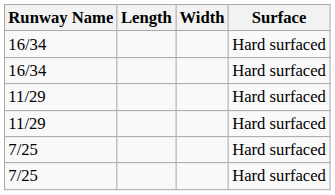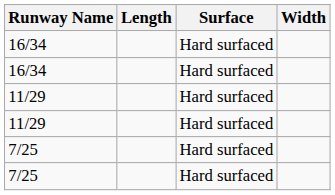columns swapped: (202, 17) <-> (279, 17)
